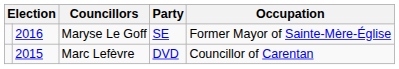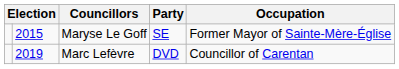(29, 34) 2016 -> (29, 34) 2015
(29, 53) 2015 -> (29, 53) 2019
